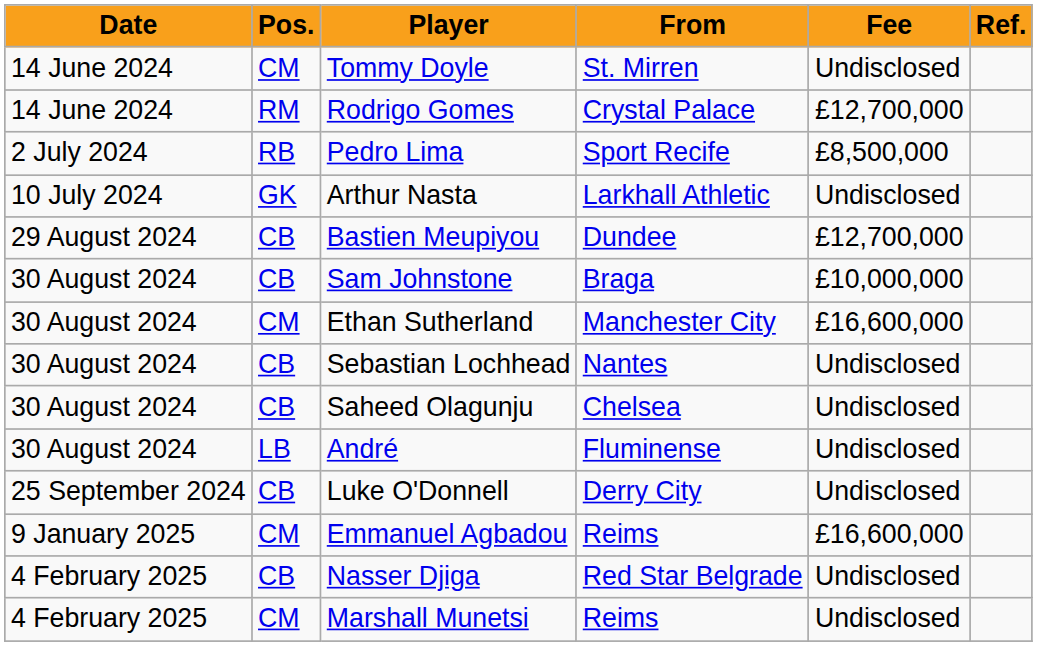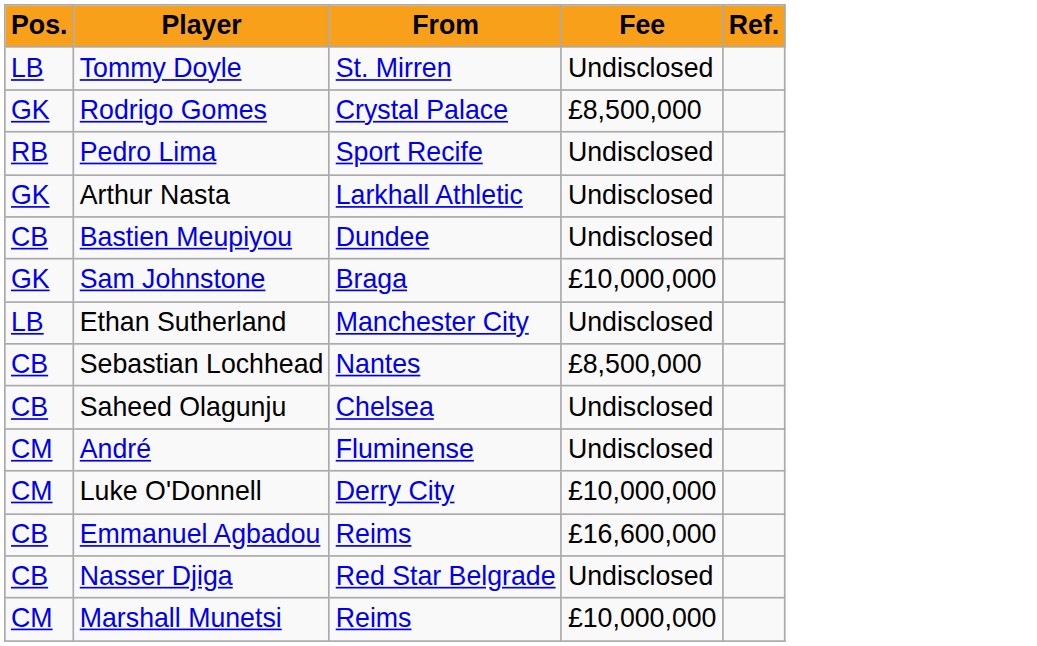- column: (128, 25)
(279, 68) CM -> (27, 68) LB
(279, 110) RM -> (30, 110) GK
(889, 110) £12,700,000 -> (635, 110) £8,500,000
(882, 152) £8,500,000 -> (641, 152) Undisclosed
(889, 237) £12,700,000 -> (641, 237) Undisclosed
(277, 279) CB -> (30, 279) GK
(279, 322) CM -> (27, 322) LB
(889, 322) £16,600,000 -> (641, 322) Undisclosed
(888, 364) Undisclosed -> (635, 364) £8,500,000
(274, 449) LB -> (32, 449) CM
(277, 491) CB -> (32, 491) CM
(888, 491) Undisclosed -> (642, 491) £10,000,000
(279, 534) CM -> (30, 534) CB
(888, 618) Undisclosed -> (642, 618) £10,000,000
